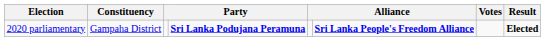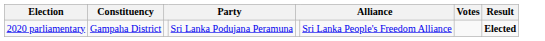(238, 28) bold -> (232, 28) normal
(394, 28) bold -> (377, 28) normal
